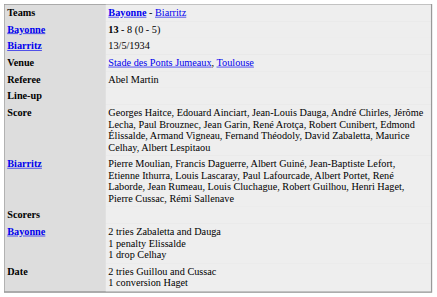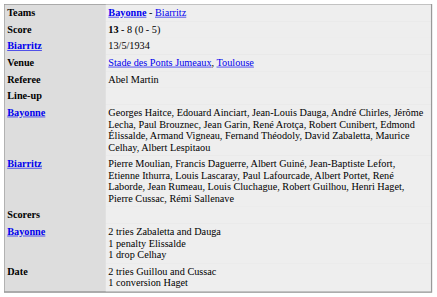(26, 29) Bayonne -> (19, 29) Score
(19, 112) Score -> (26, 112) Bayonne
